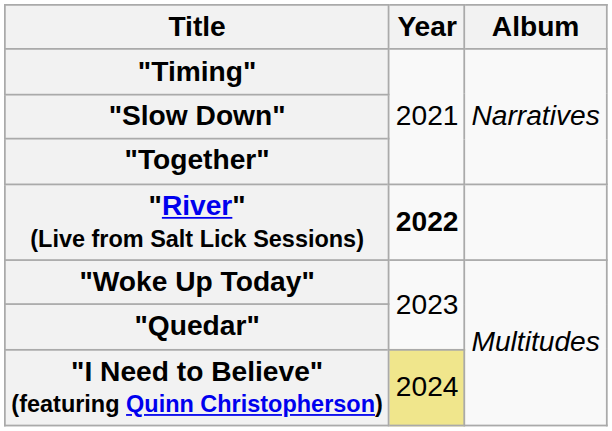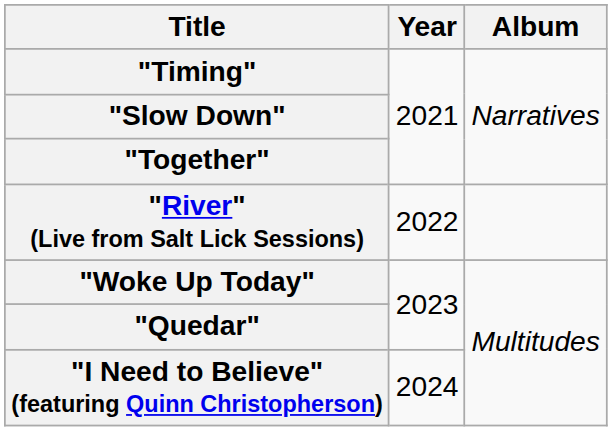(427, 221) bold -> (427, 221) normal
(427, 386) khaki background -> (427, 386) no background
